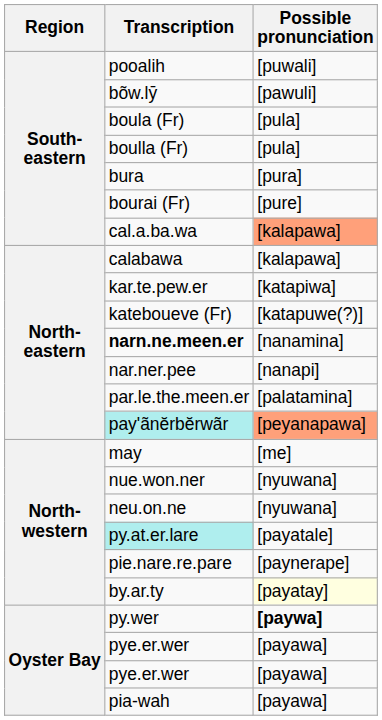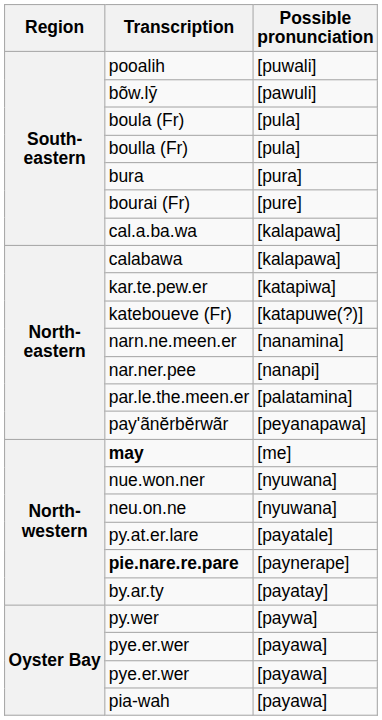(299, 231) lightsalmon background -> (299, 231) no background
(176, 342) bold -> (173, 342) normal
(169, 425) paleturquoise background -> (169, 425) no background
(312, 425) lightsalmon background -> (312, 425) no background
(125, 452) normal -> (126, 452) bold
(154, 535) paleturquoise background -> (154, 535) no background
(170, 563) normal -> (174, 563) bold
(293, 591) lightyellow background -> (293, 591) no background
(290, 618) bold -> (287, 618) normal
